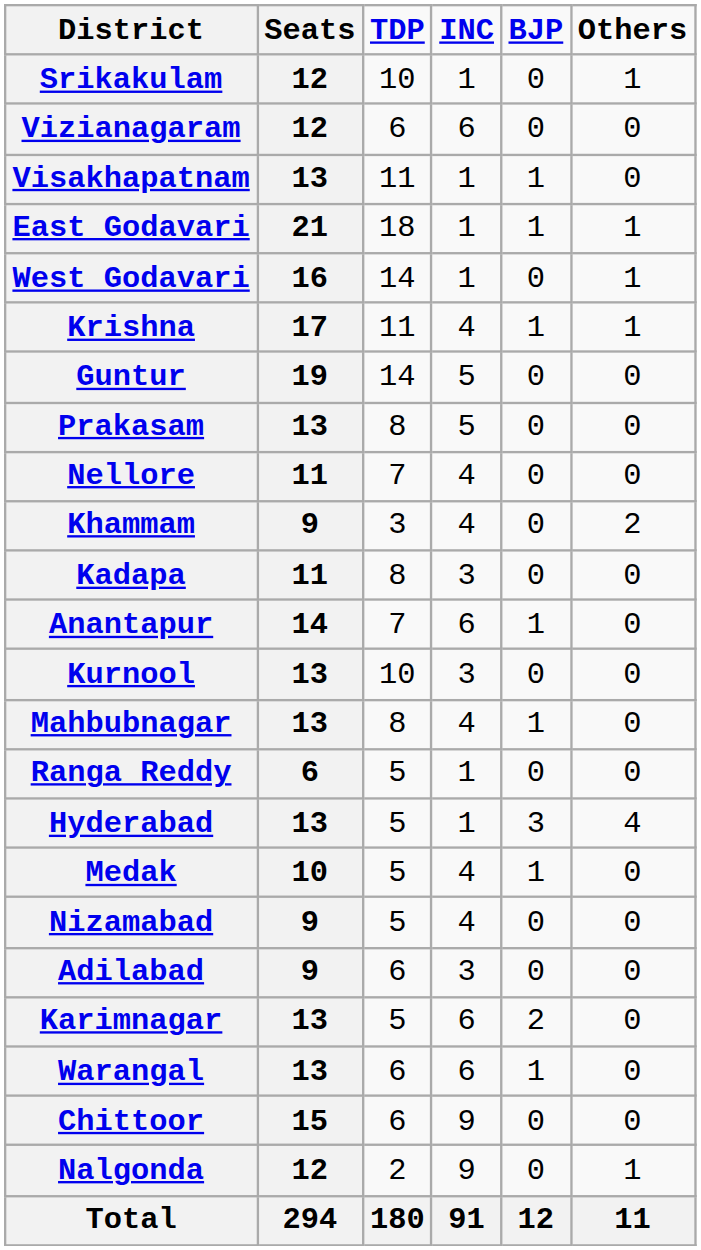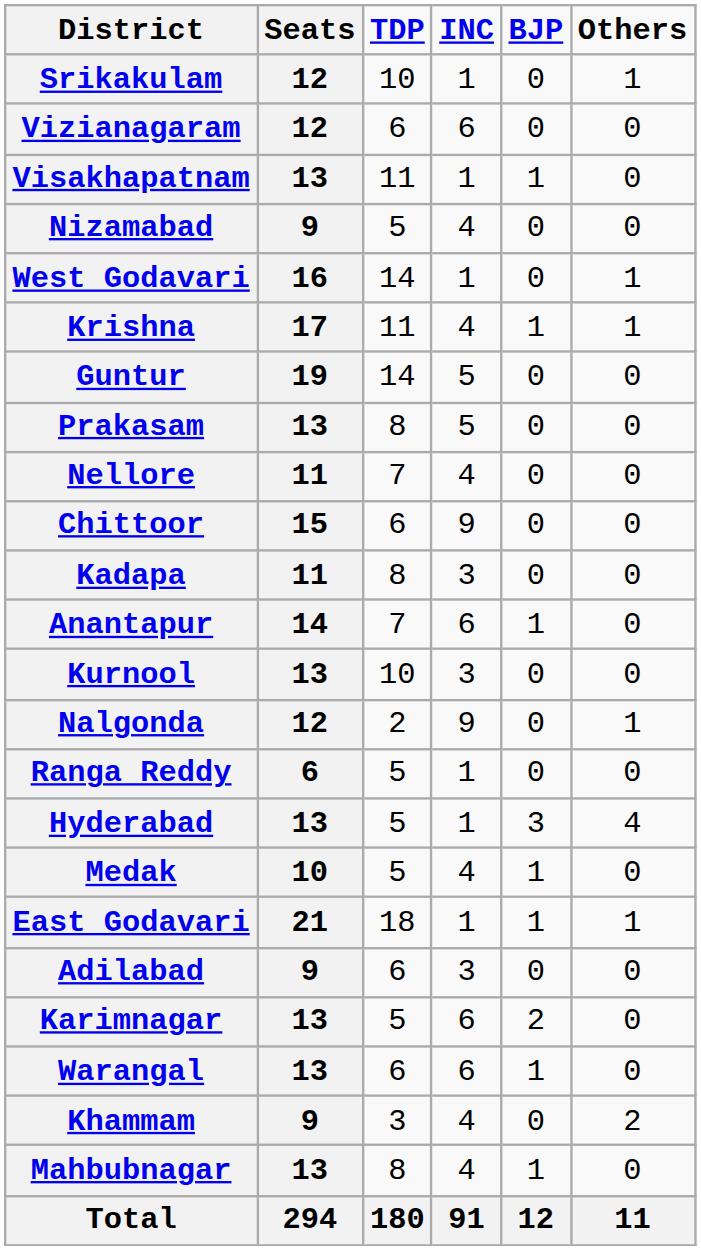rows swapped: (131, 228) <-> (131, 922)
rows swapped: (131, 1121) <-> (131, 526)
rows swapped: (131, 724) <-> (131, 1170)
